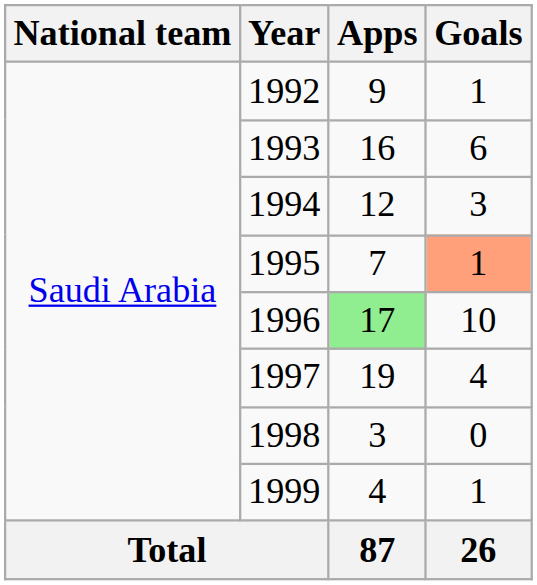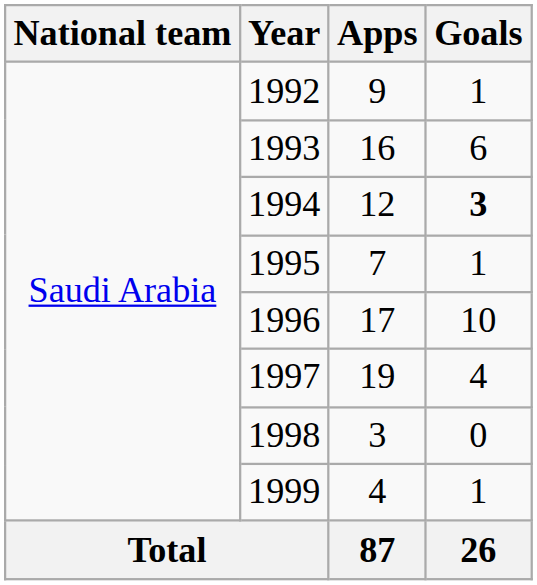(478, 205) normal -> (478, 205) bold
(478, 262) lightsalmon background -> (478, 262) no background
(377, 319) lightgreen background -> (377, 319) no background
